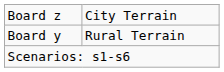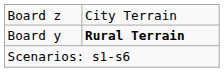(135, 36) normal -> (135, 36) bold
